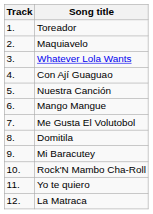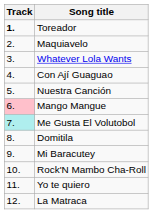(11, 28) normal -> (11, 28) bold
(11, 106) no background -> (11, 106) pink background
(11, 122) no background -> (11, 122) paleturquoise background
